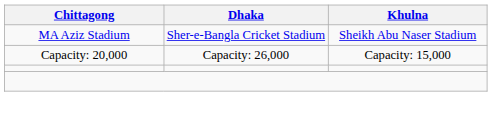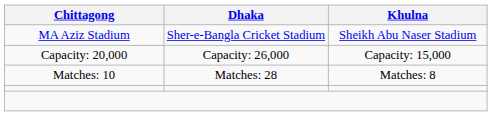+ row: (84, 75)
